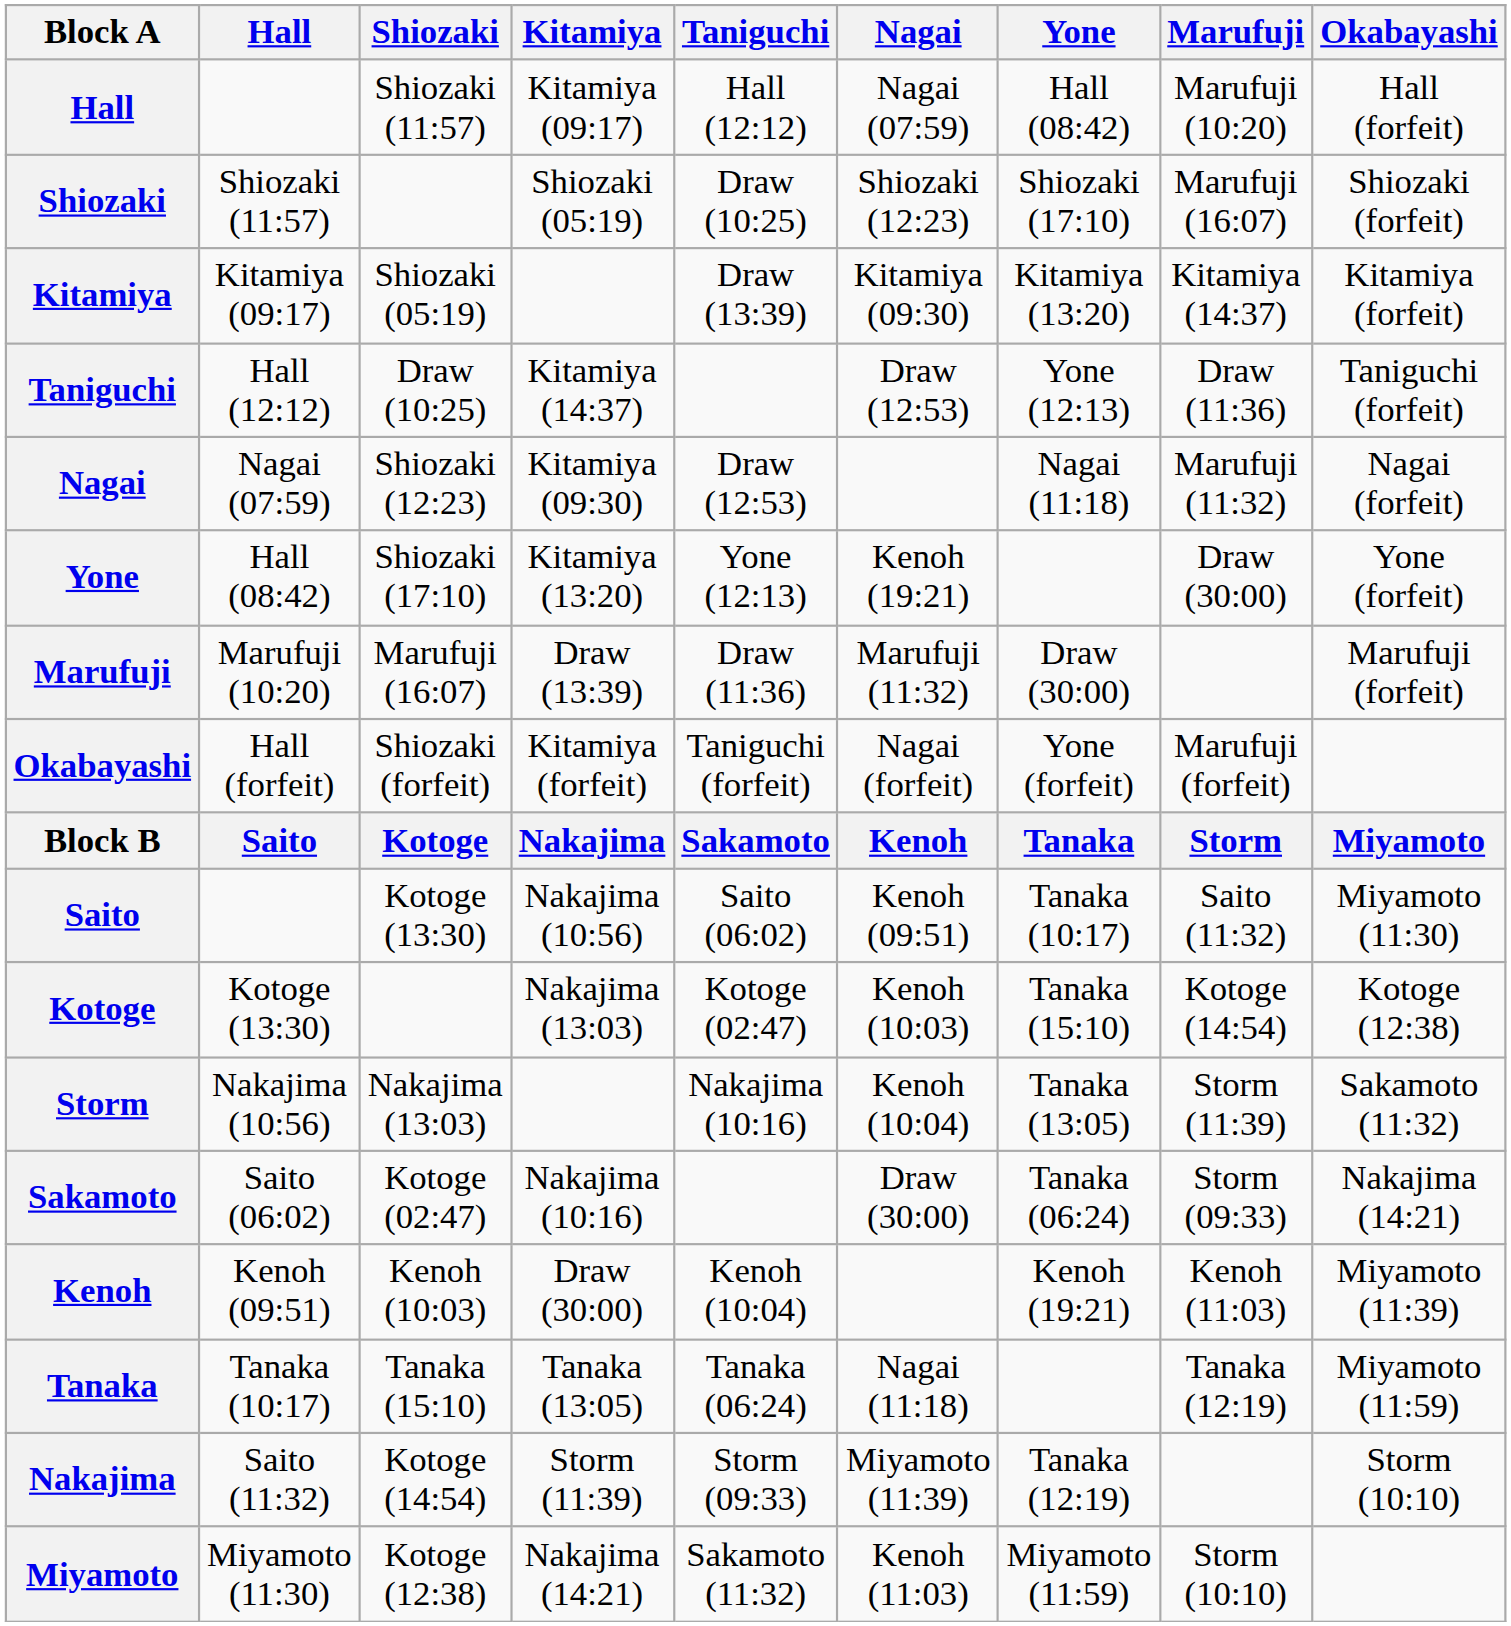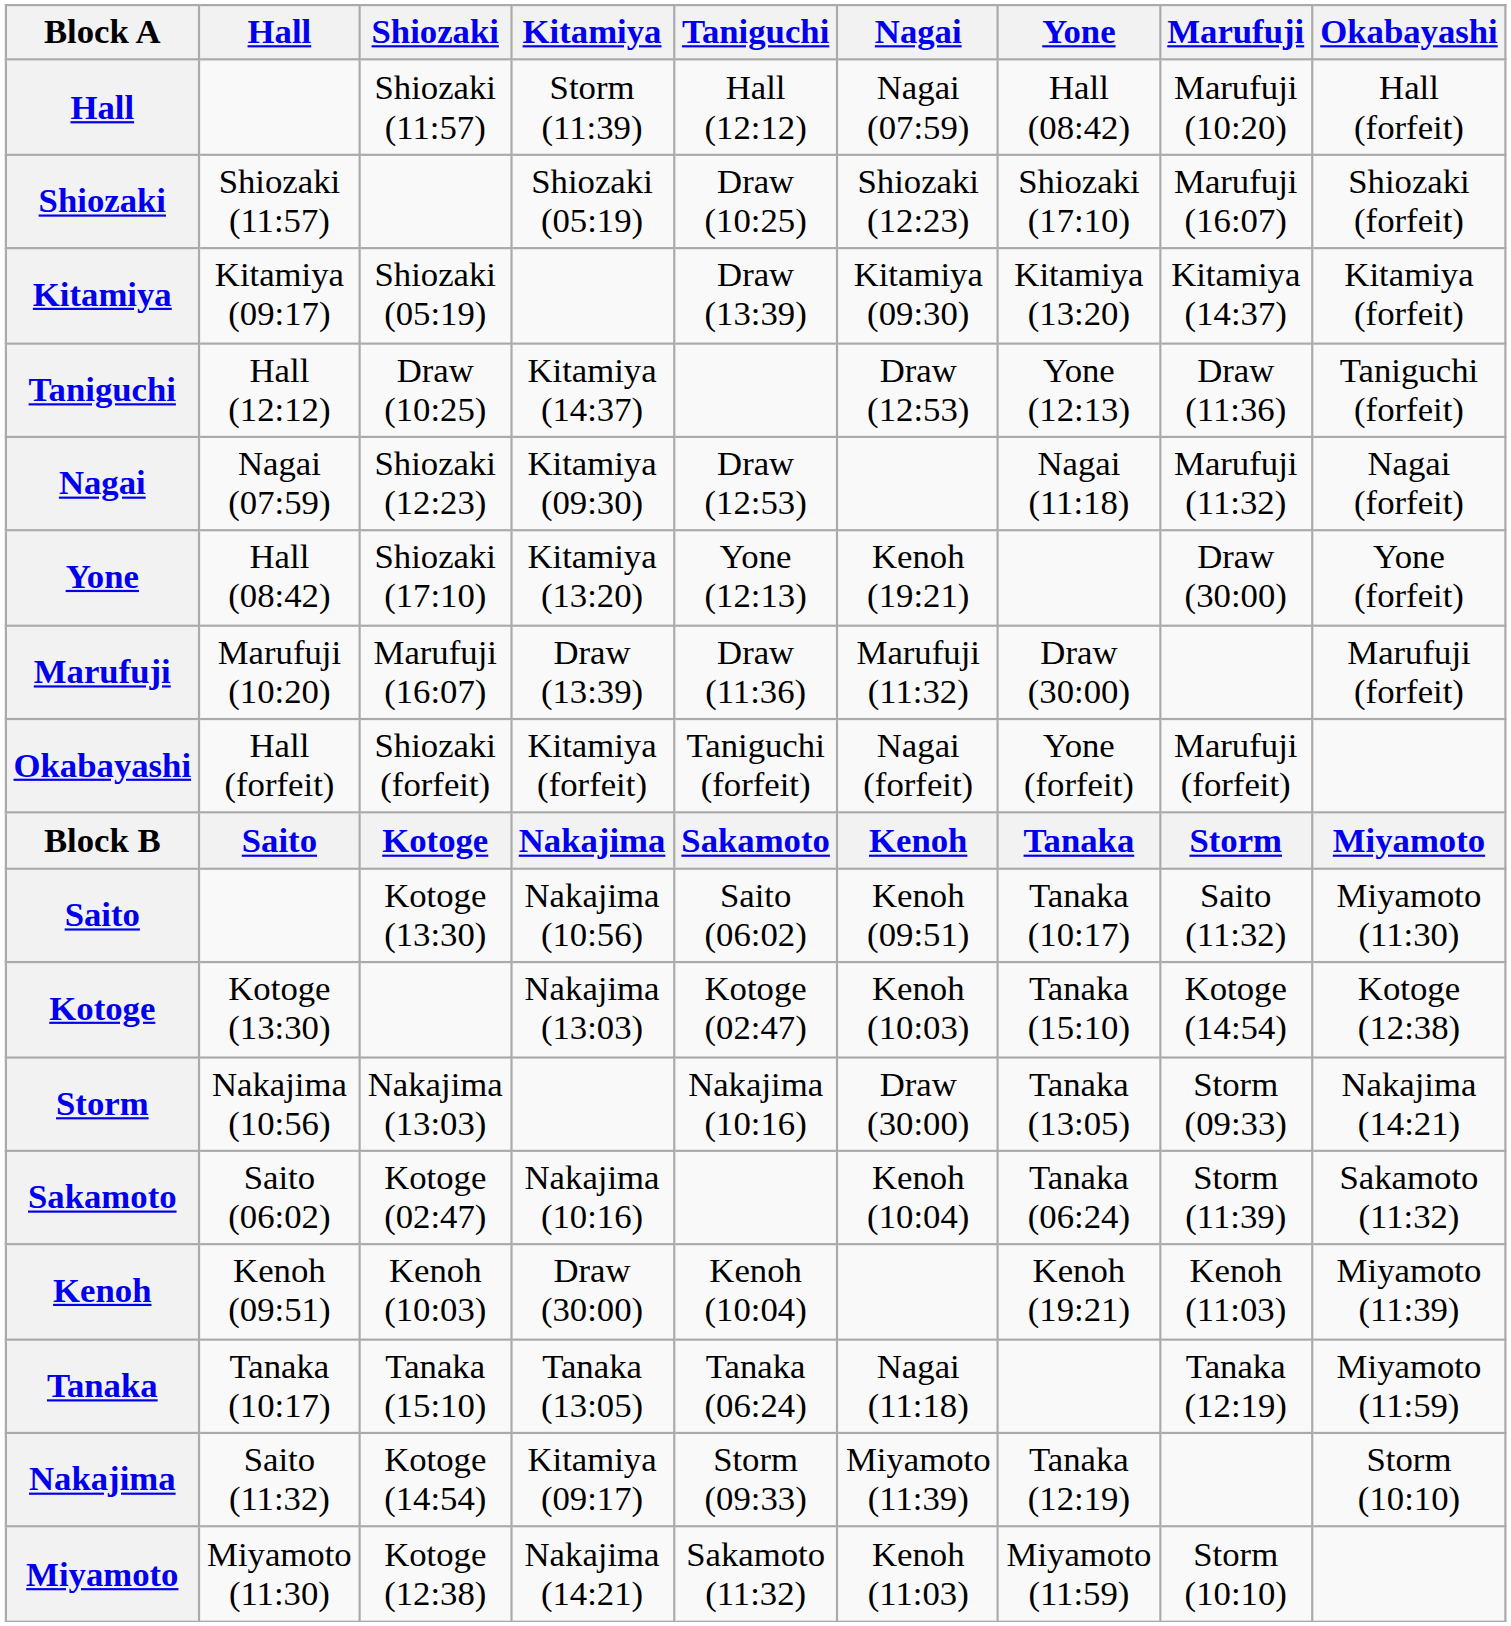(592, 106) Kitamiya (09:17) -> (592, 106) Storm (11:39)
(918, 1102) Kenoh (10:04) -> (918, 1102) Draw (30:00)
(1236, 1102) Storm (11:39) -> (1236, 1102) Storm (09:33)
(1409, 1102) Sakamoto (11:32) -> (1409, 1102) Nakajima (14:21)
(918, 1197) Draw (30:00) -> (918, 1197) Kenoh (10:04)
(1236, 1197) Storm (09:33) -> (1236, 1197) Storm (11:39)
(1409, 1197) Nakajima (14:21) -> (1409, 1197) Sakamoto (11:32)
(592, 1479) Storm (11:39) -> (592, 1479) Kitamiya (09:17)
